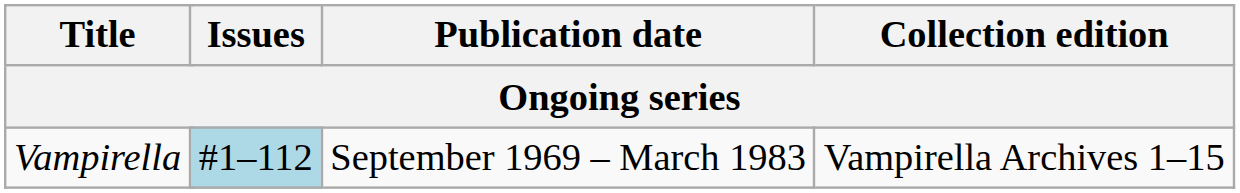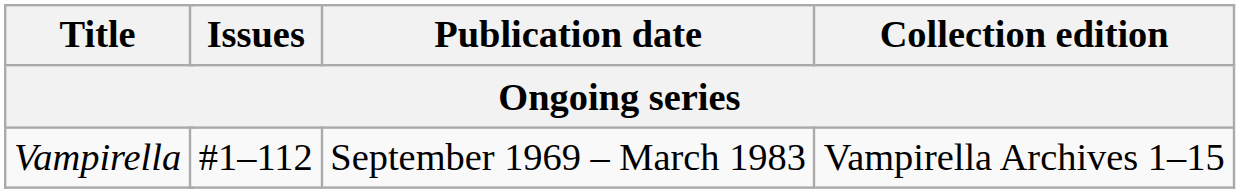(256, 156) lightblue background -> (256, 156) no background
